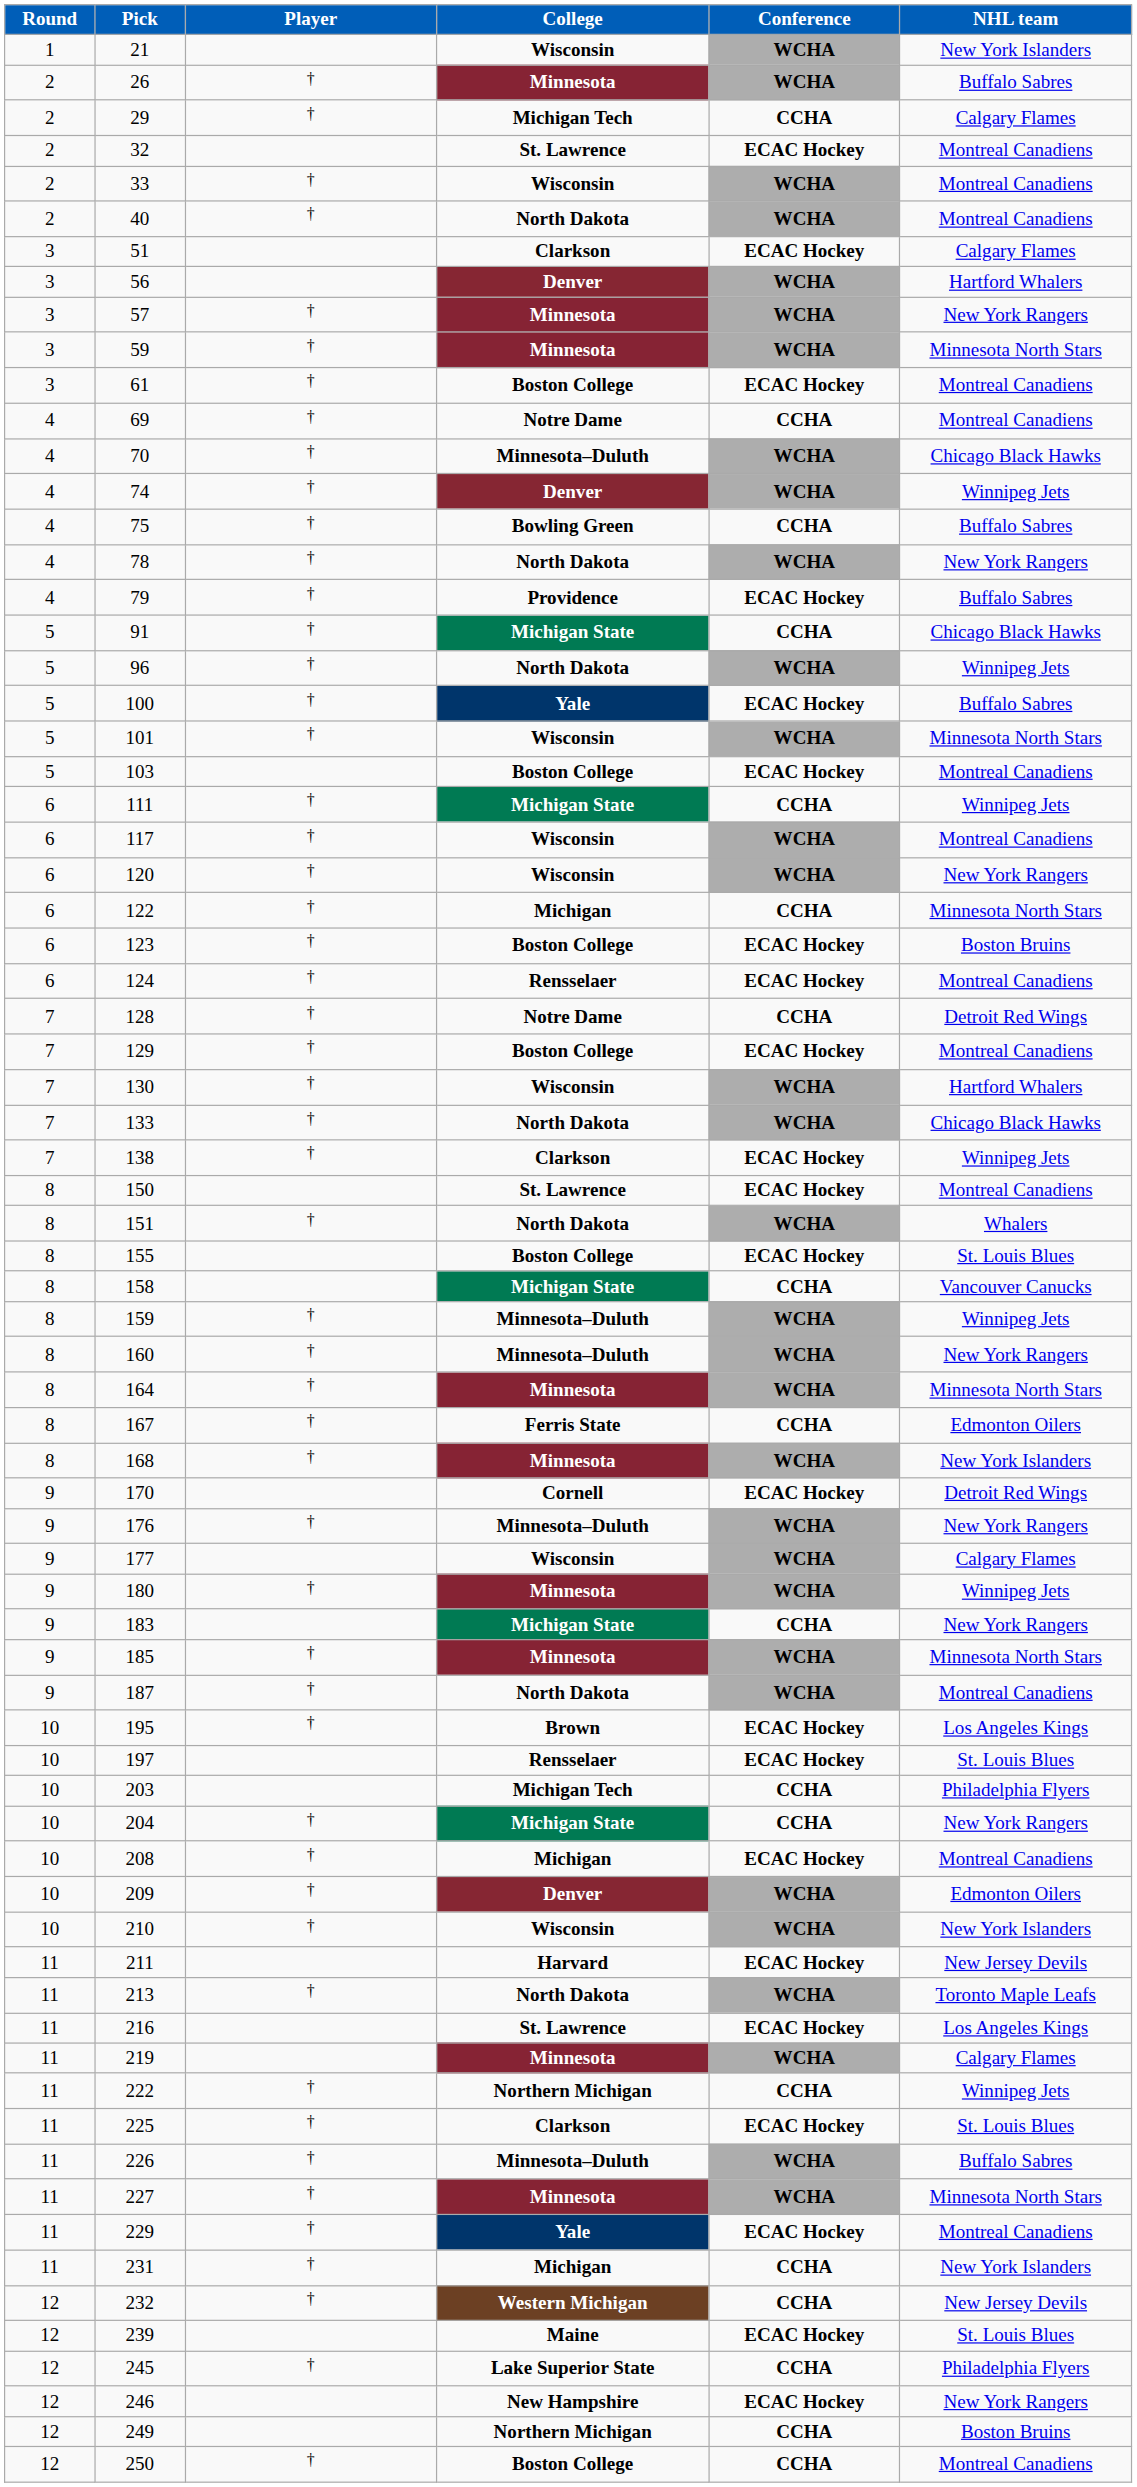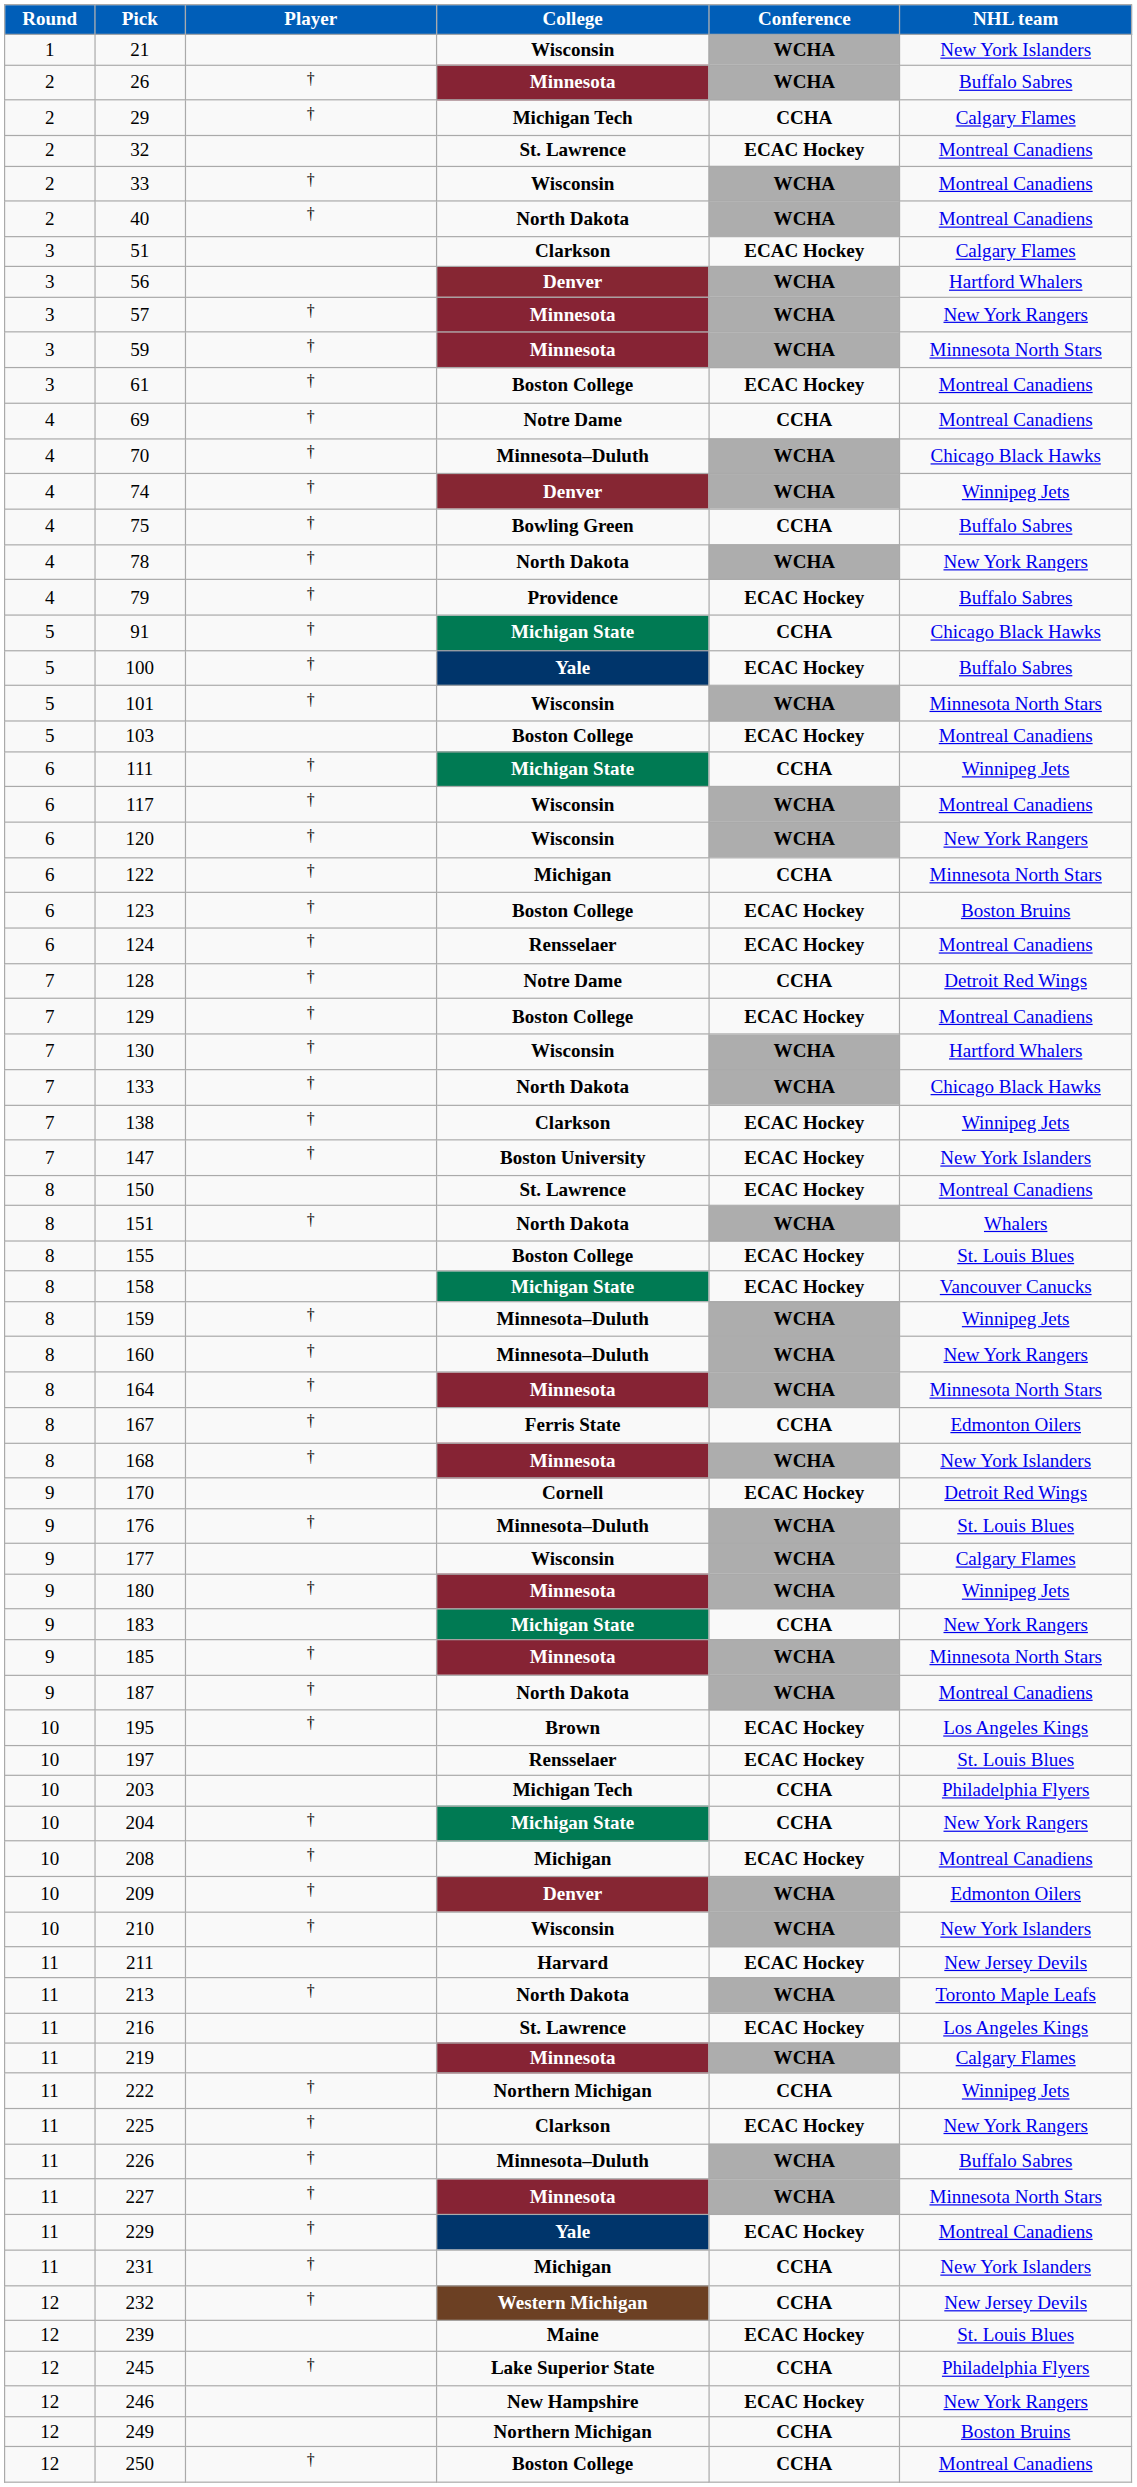- row: (140, 667)
+ row: (140, 1157)
(804, 1286) CCHA -> (804, 1286) ECAC Hockey
(1016, 1525) New York Rangers -> (1016, 1525) St. Louis Blues
(1016, 2126) St. Louis Blues -> (1016, 2126) New York Rangers
